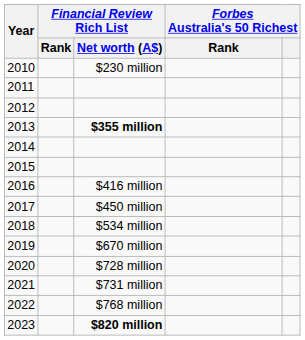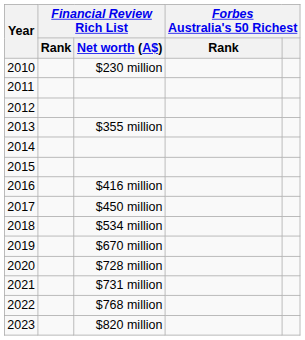(127, 127) bold -> (129, 127) normal
(127, 325) bold -> (129, 325) normal
